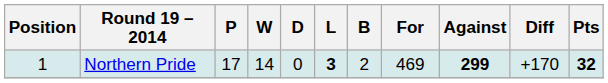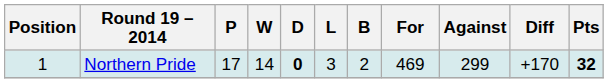(298, 64) normal -> (298, 64) bold
(331, 64) bold -> (331, 64) normal
(475, 64) bold -> (475, 64) normal
